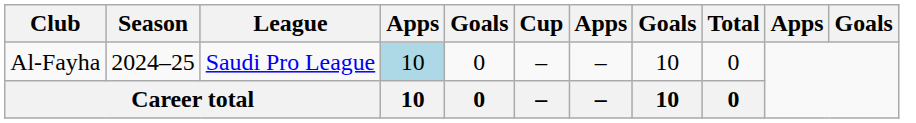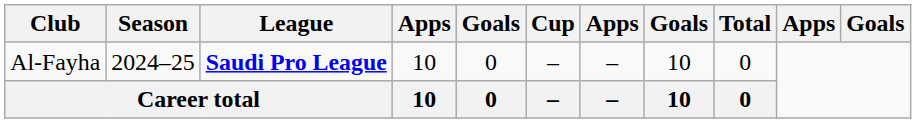(290, 61) normal -> (296, 61) bold
(413, 61) lightblue background -> (424, 61) no background
